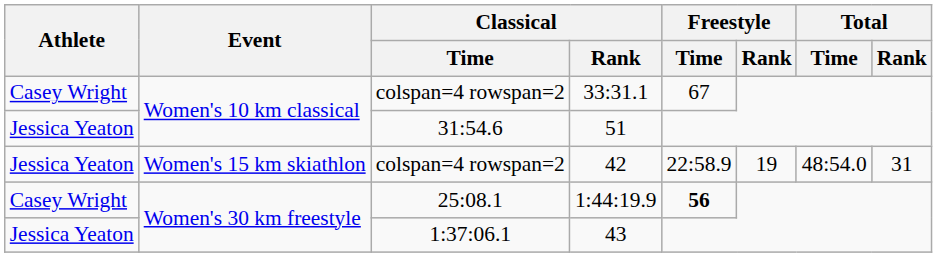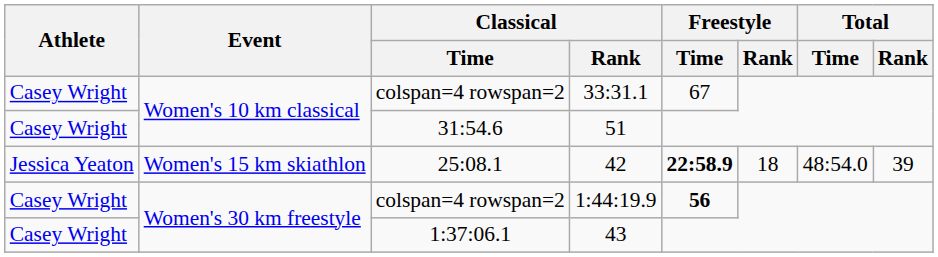(72, 128) Jessica Yeaton -> (68, 128) Casey Wright
(470, 164) colspan=4 rowspan=2 -> (470, 164) 25:08.1
(699, 164) normal -> (700, 164) bold
(767, 164) 19 -> (768, 164) 18
(902, 164) 31 -> (903, 164) 39
(470, 199) 25:08.1 -> (470, 199) colspan=4 rowspan=2
(72, 234) Jessica Yeaton -> (68, 234) Casey Wright
